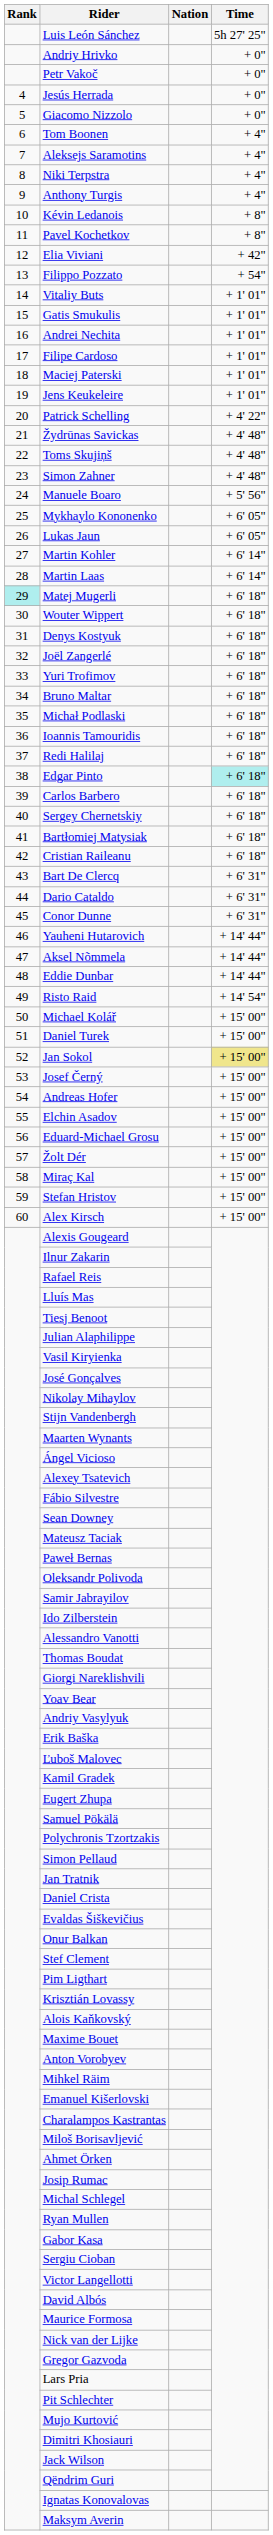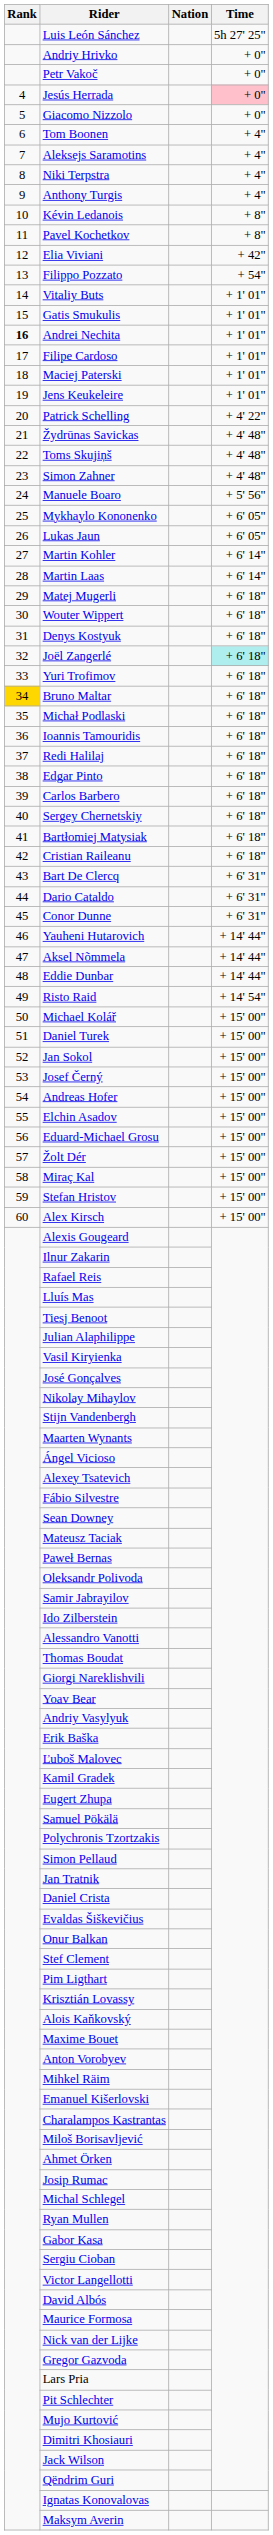(255, 94) no background -> (255, 94) pink background
(22, 335) normal -> (22, 335) bold
(22, 595) paleturquoise background -> (22, 595) no background
(246, 656) no background -> (246, 656) paleturquoise background
(22, 696) no background -> (22, 696) gold background
(246, 776) paleturquoise background -> (246, 776) no background
(243, 1056) khaki background -> (243, 1056) no background
